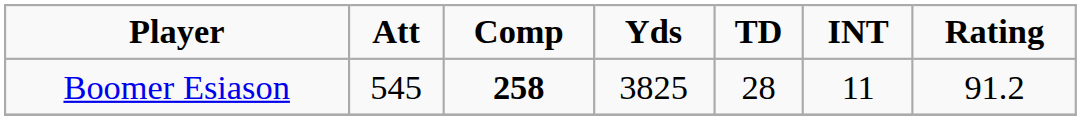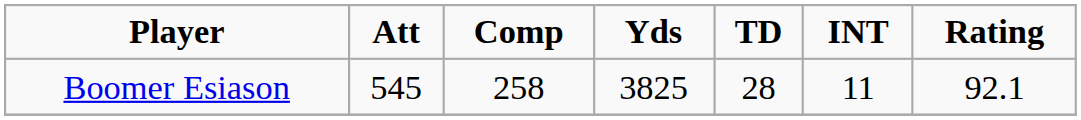(519, 86) bold -> (519, 86) normal
(994, 86) 91.2 -> (994, 86) 92.1
